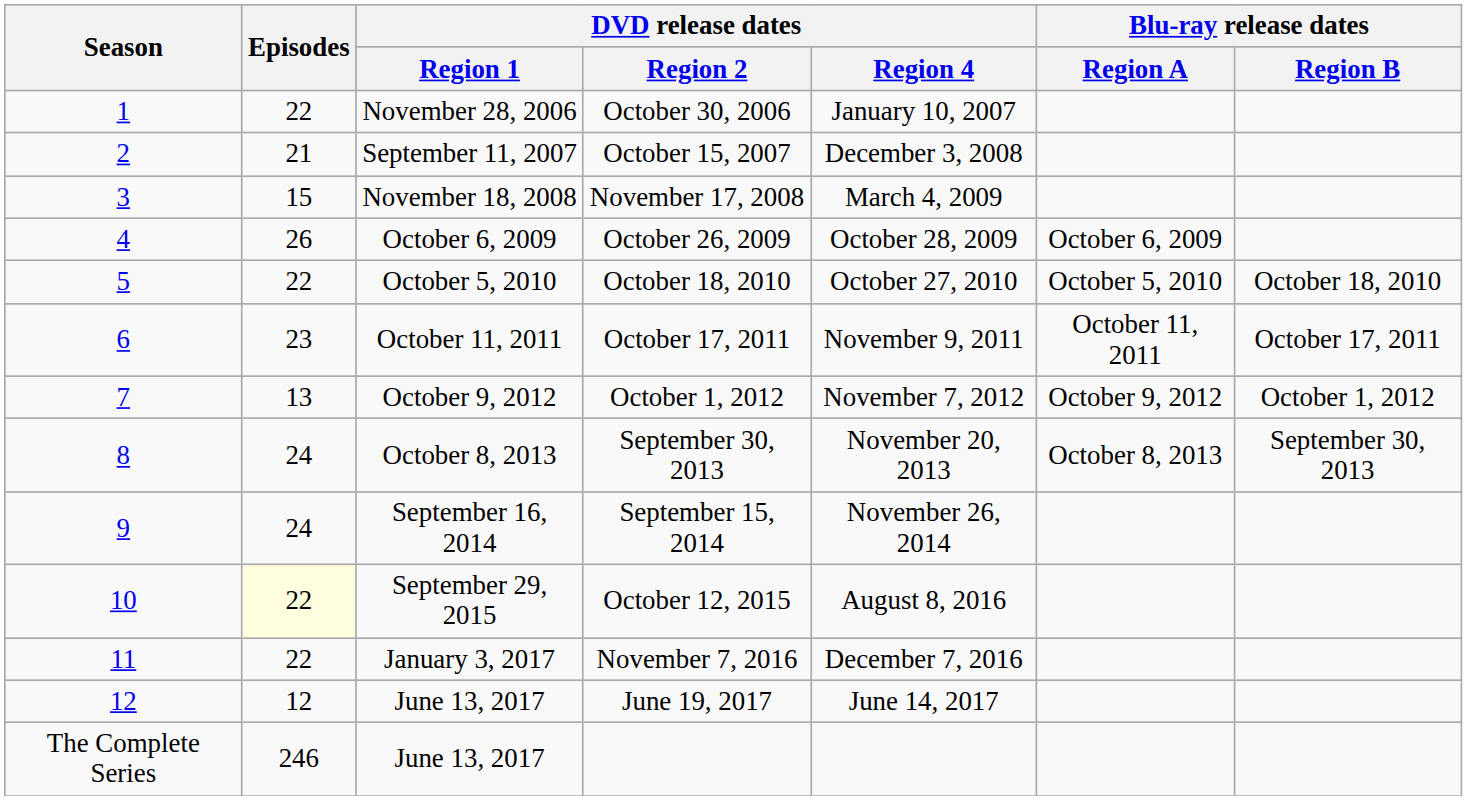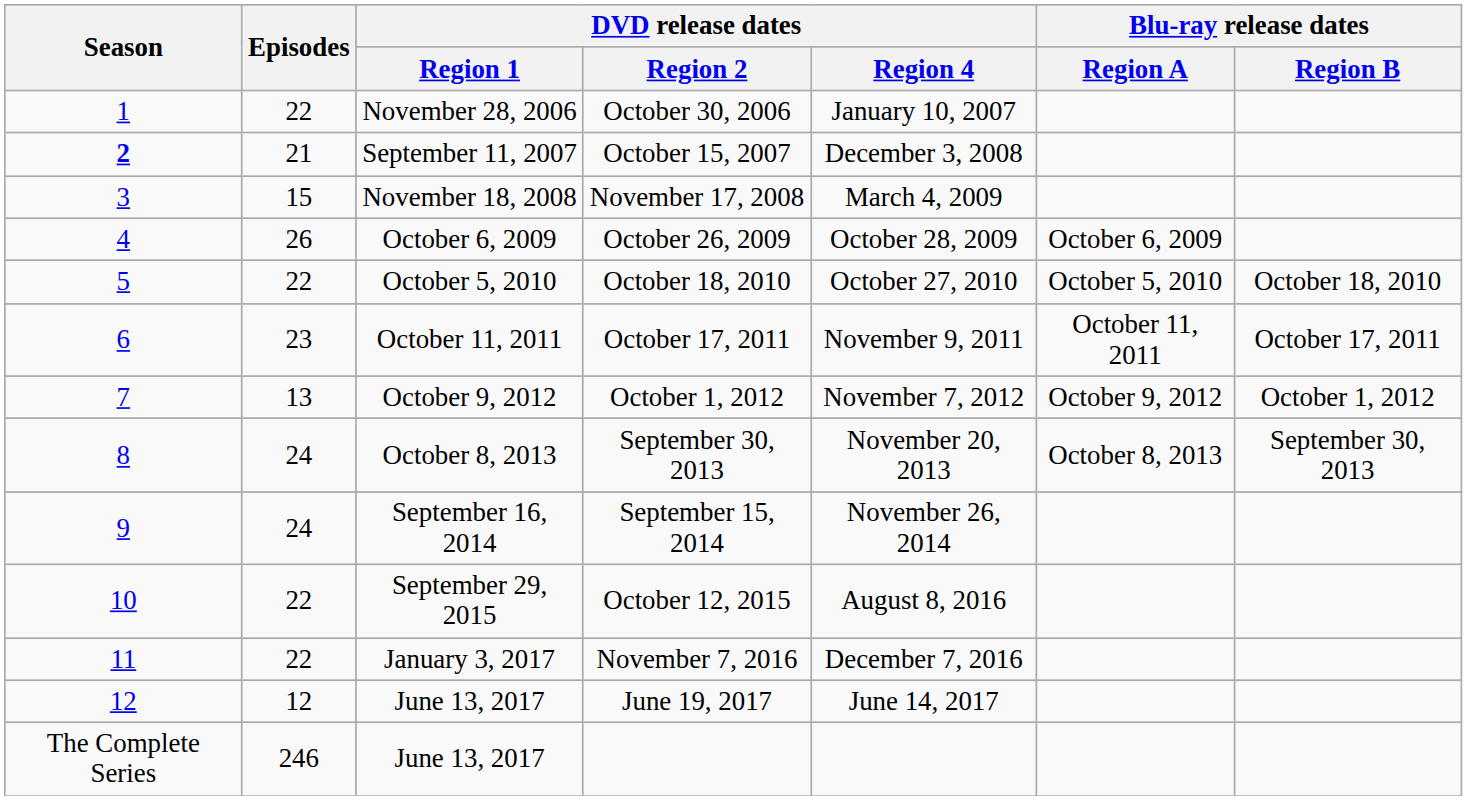(123, 153) normal -> (123, 153) bold
(299, 600) lightyellow background -> (299, 600) no background
